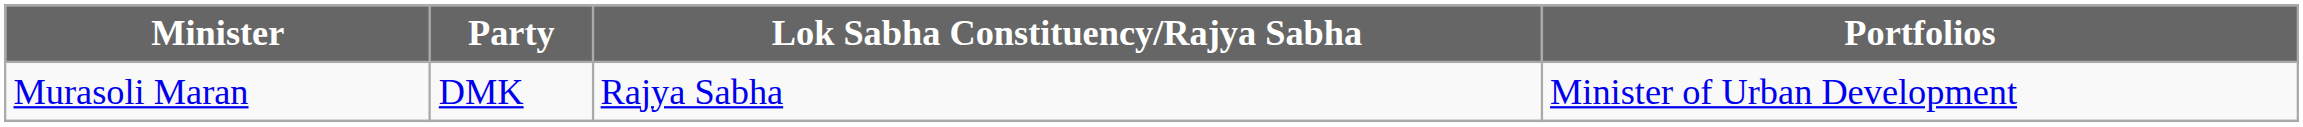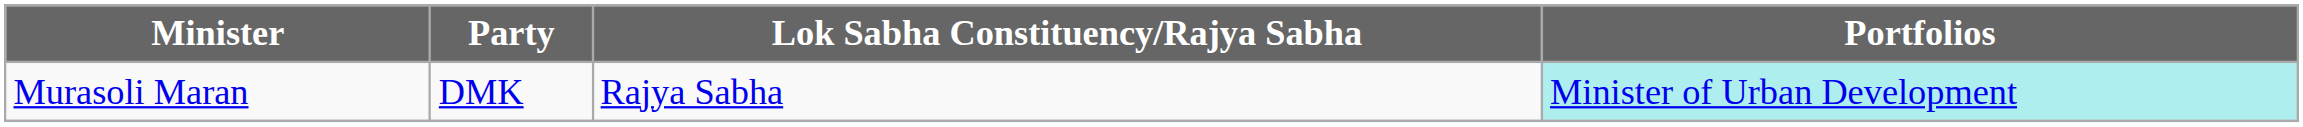(1784, 90) no background -> (1784, 90) paleturquoise background
